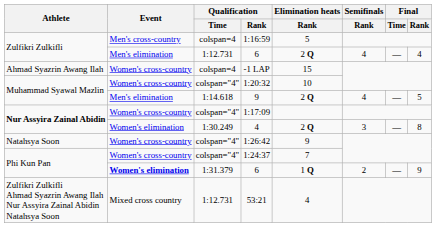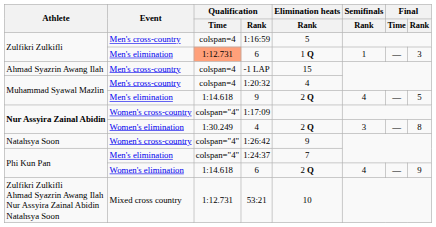(217, 54) no background -> (217, 54) lightsalmon background
(307, 54) 2 Q -> (307, 54) 1 Q
(364, 54) 4 -> (364, 54) 1
(419, 54) 4 -> (419, 54) 3
(151, 69) Women's cross-country -> (145, 69) Men's cross-country
(151, 83) Women's cross-country -> (145, 83) Men's cross-country
(217, 83) colspan="4" -> (217, 83) colspan=4
(307, 83) 10 -> (307, 83) 4
(151, 156) Women's cross-country -> (141, 156) Men's elimination
(149, 170) bold -> (147, 170) normal
(217, 170) 1:31.379 -> (217, 170) 1:14.618
(307, 170) 1 Q -> (307, 170) 2 Q
(364, 170) 2 -> (364, 170) 4
(307, 200) 4 -> (307, 200) 10
